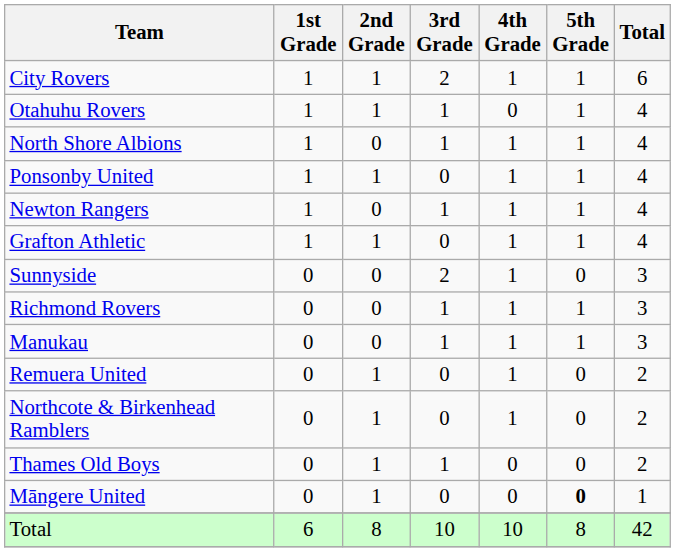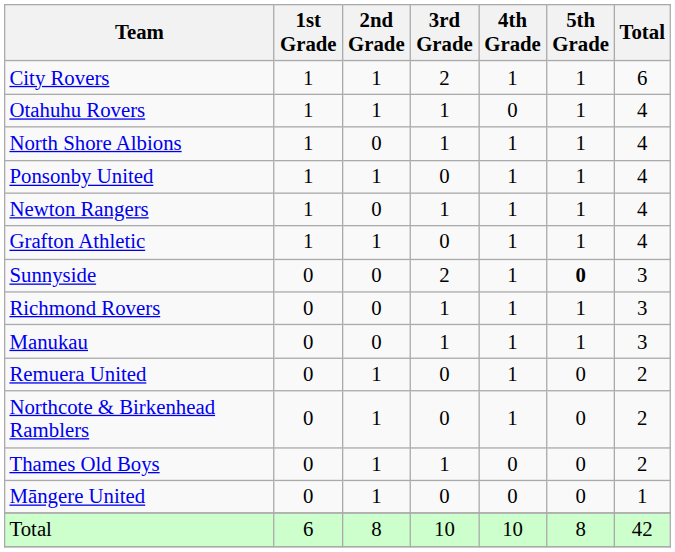(581, 275) normal -> (581, 275) bold
(581, 496) bold -> (581, 496) normal
